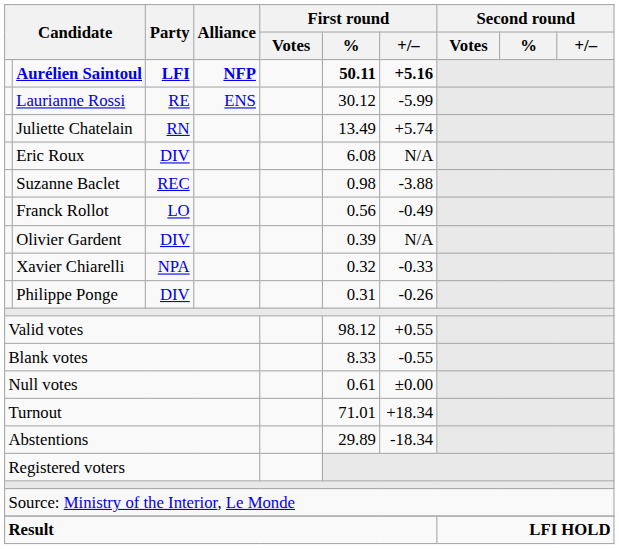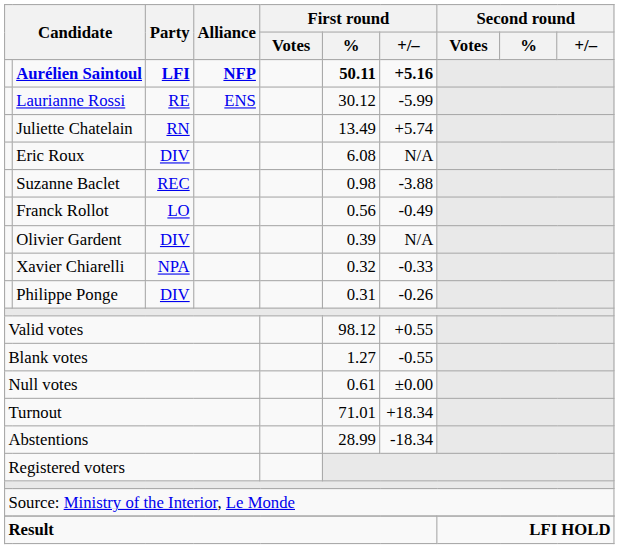(361, 357) 8.33 -> (361, 357) 1.27
(357, 439) 29.89 -> (357, 439) 28.99
